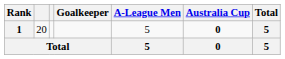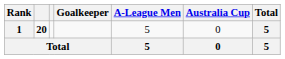(42, 29) normal -> (42, 29) bold
(218, 29) bold -> (218, 29) normal
